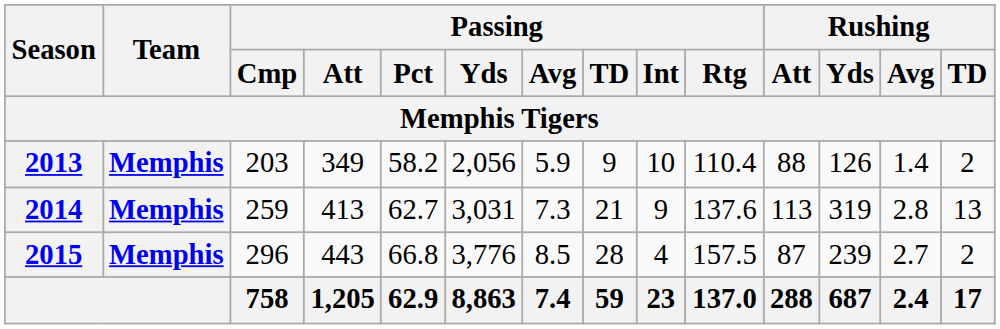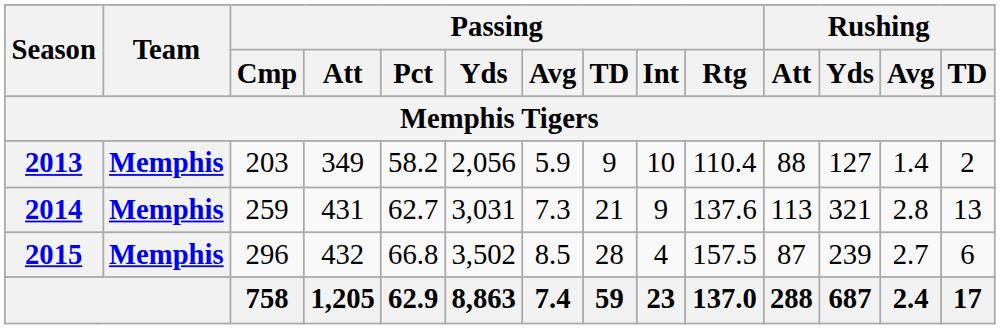(850, 163) 126 -> (850, 163) 127
(343, 208) 413 -> (343, 208) 431
(850, 208) 319 -> (850, 208) 321
(343, 254) 443 -> (343, 254) 432
(484, 254) 3,776 -> (484, 254) 3,502
(967, 254) 2 -> (967, 254) 6
